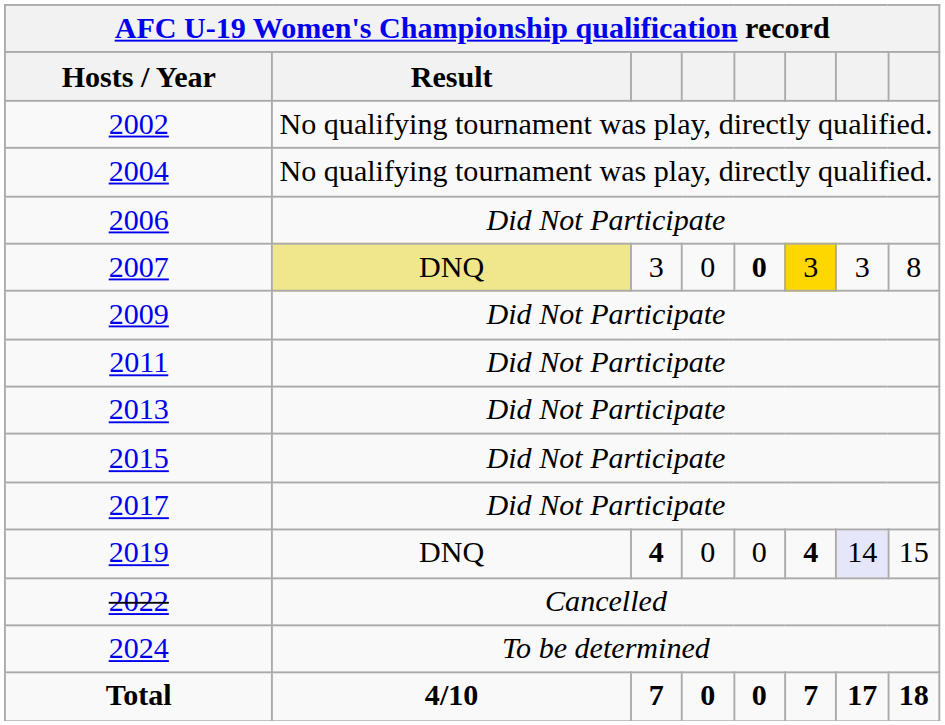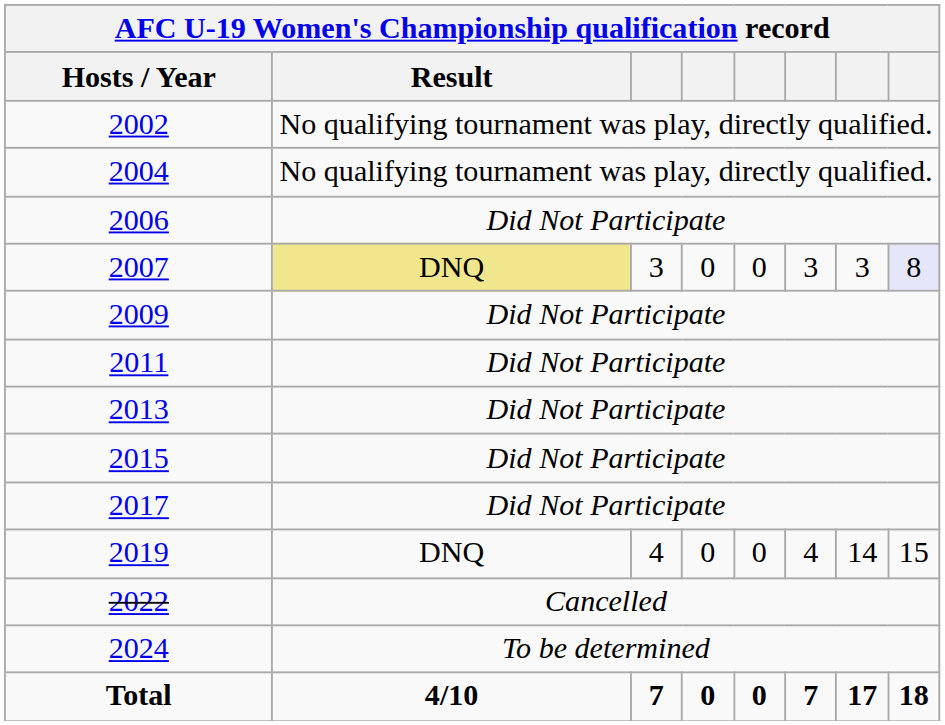(759, 266) bold -> (759, 266) normal
(811, 266) gold background -> (811, 266) no background
(914, 266) no background -> (914, 266) lavender background
(656, 553) bold -> (656, 553) normal
(811, 553) bold -> (811, 553) normal
(862, 553) lavender background -> (862, 553) no background
